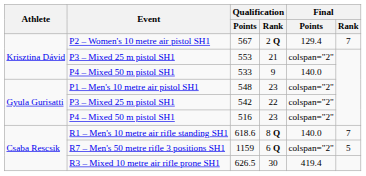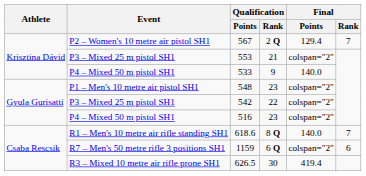(348, 148) 5 -> (348, 148) 6
